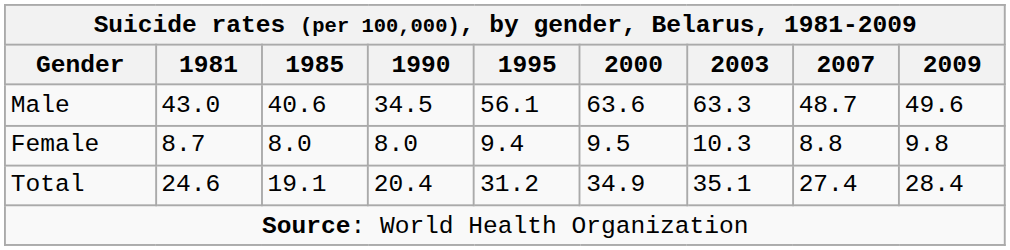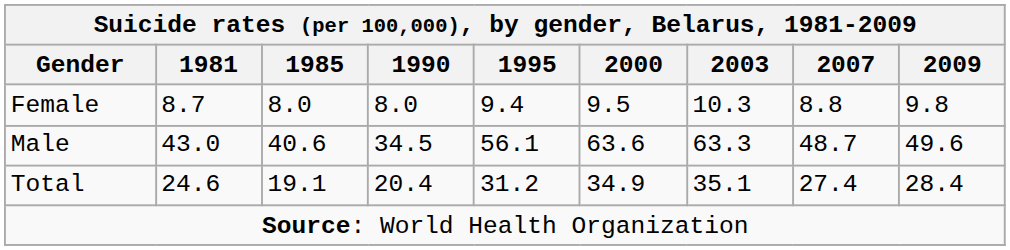rows swapped: (40, 105) <-> (55, 145)
